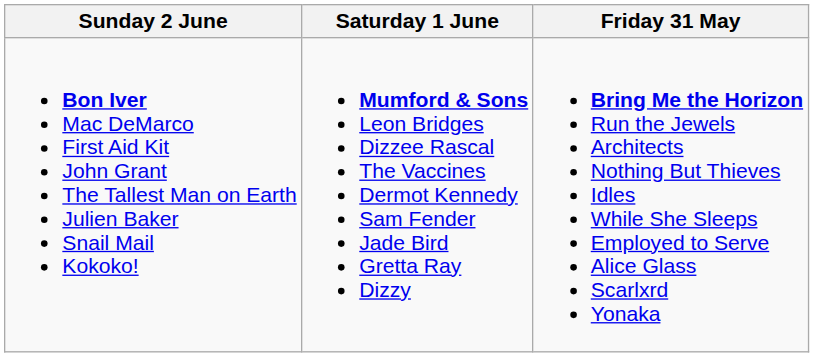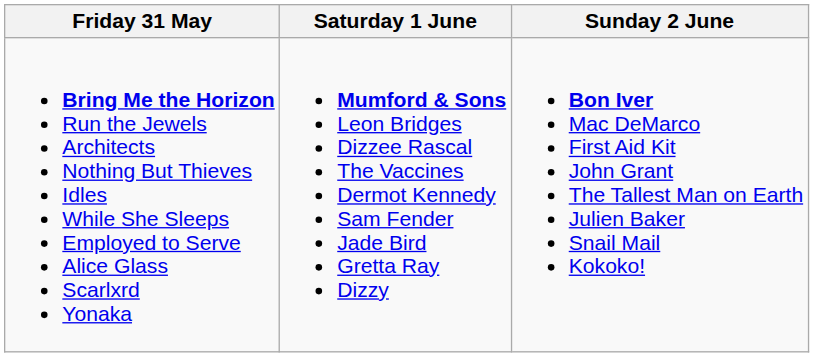columns swapped: (671, 21) <-> (153, 21)
